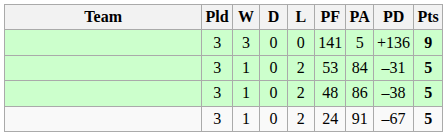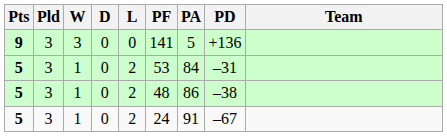columns swapped: (103, 17) <-> (428, 17)
